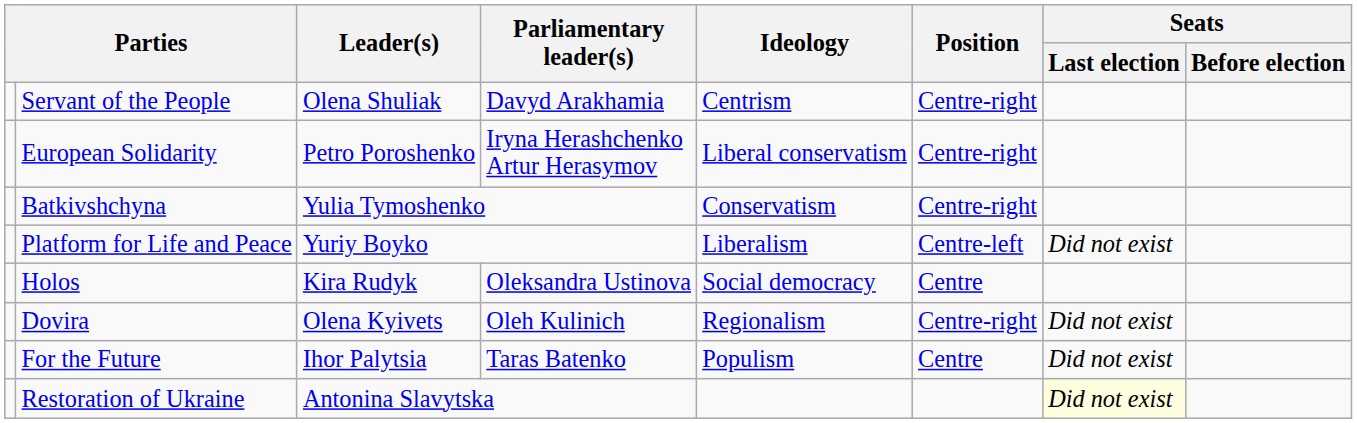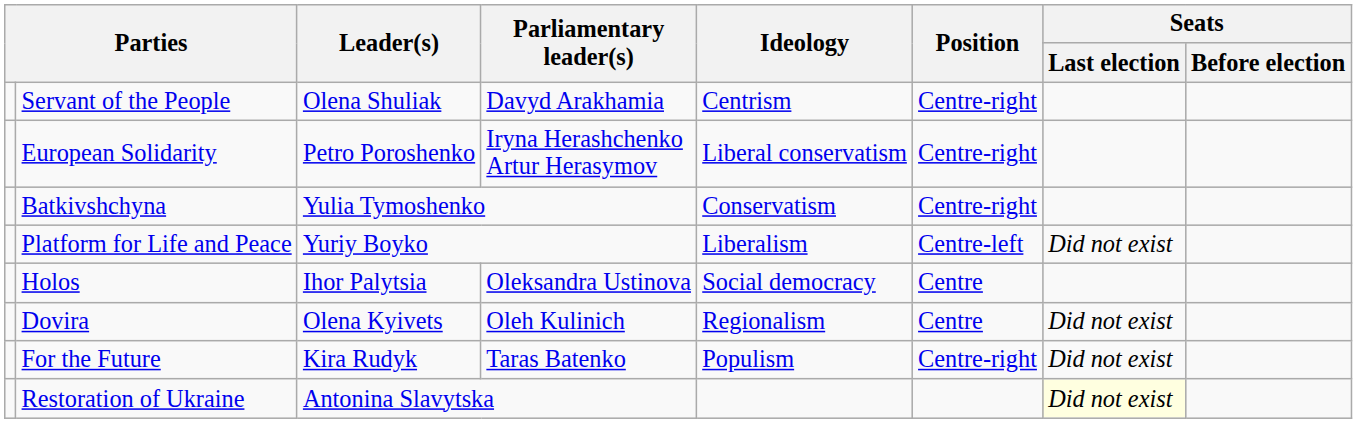(360, 282) Kira Rudyk -> (365, 282) Ihor Palytsia
(978, 321) Centre-right -> (950, 321) Centre
(365, 359) Ihor Palytsia -> (360, 359) Kira Rudyk
(950, 359) Centre -> (978, 359) Centre-right
